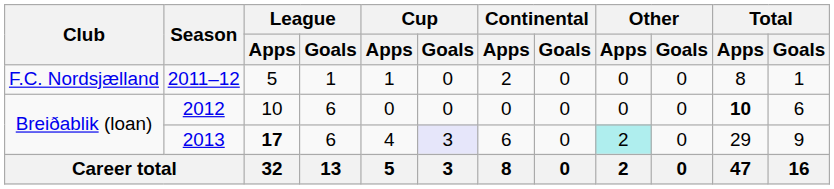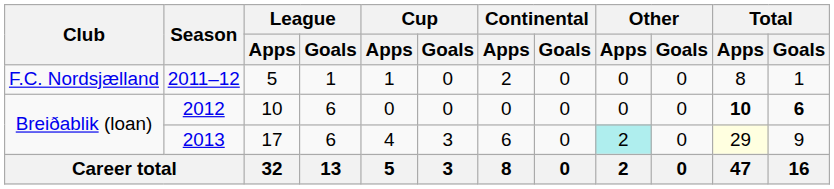(799, 109) normal -> (799, 109) bold
(272, 139) bold -> (272, 139) normal
(448, 139) lavender background -> (448, 139) no background
(740, 139) no background -> (740, 139) lightyellow background
